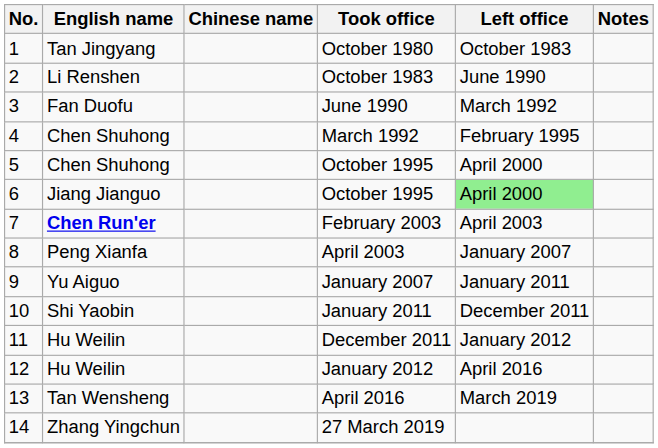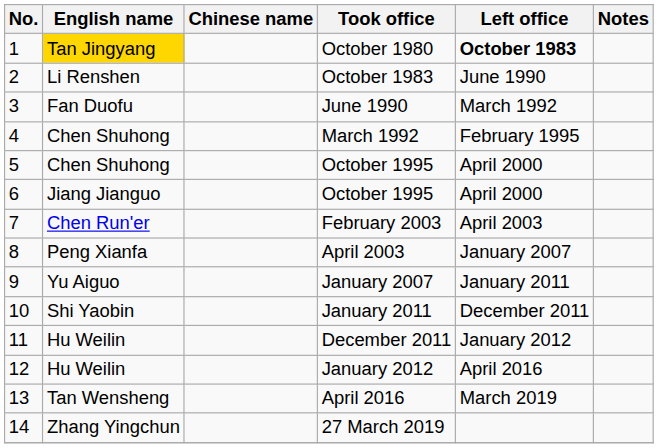(101, 48) no background -> (101, 48) gold background
(515, 48) normal -> (518, 48) bold
(501, 194) lightgreen background -> (501, 194) no background
(101, 223) bold -> (98, 223) normal
